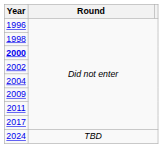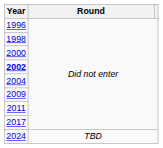(16, 53) bold -> (16, 53) normal
(16, 67) normal -> (16, 67) bold
